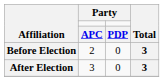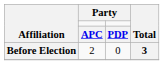- row: (41, 67)
